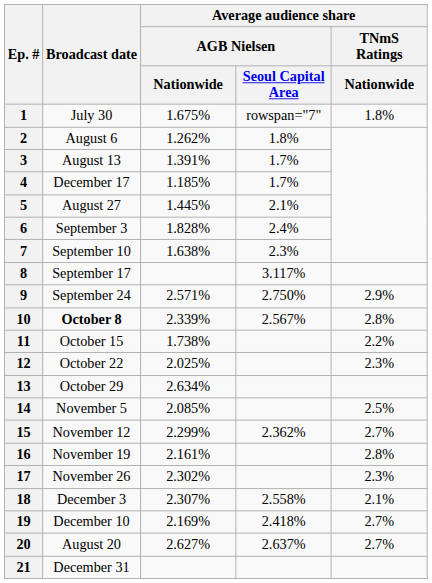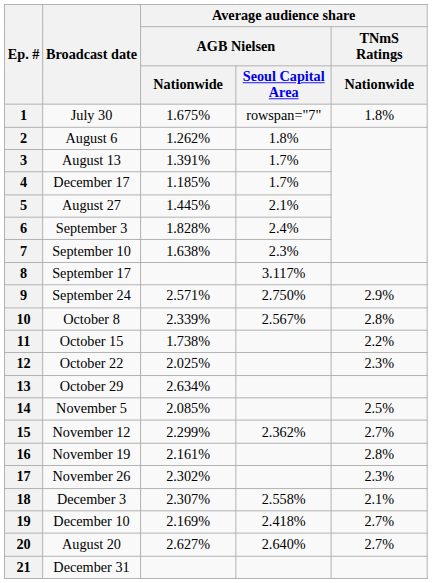(92, 318) bold -> (92, 318) normal
(284, 544) 2.637% -> (284, 544) 2.640%
